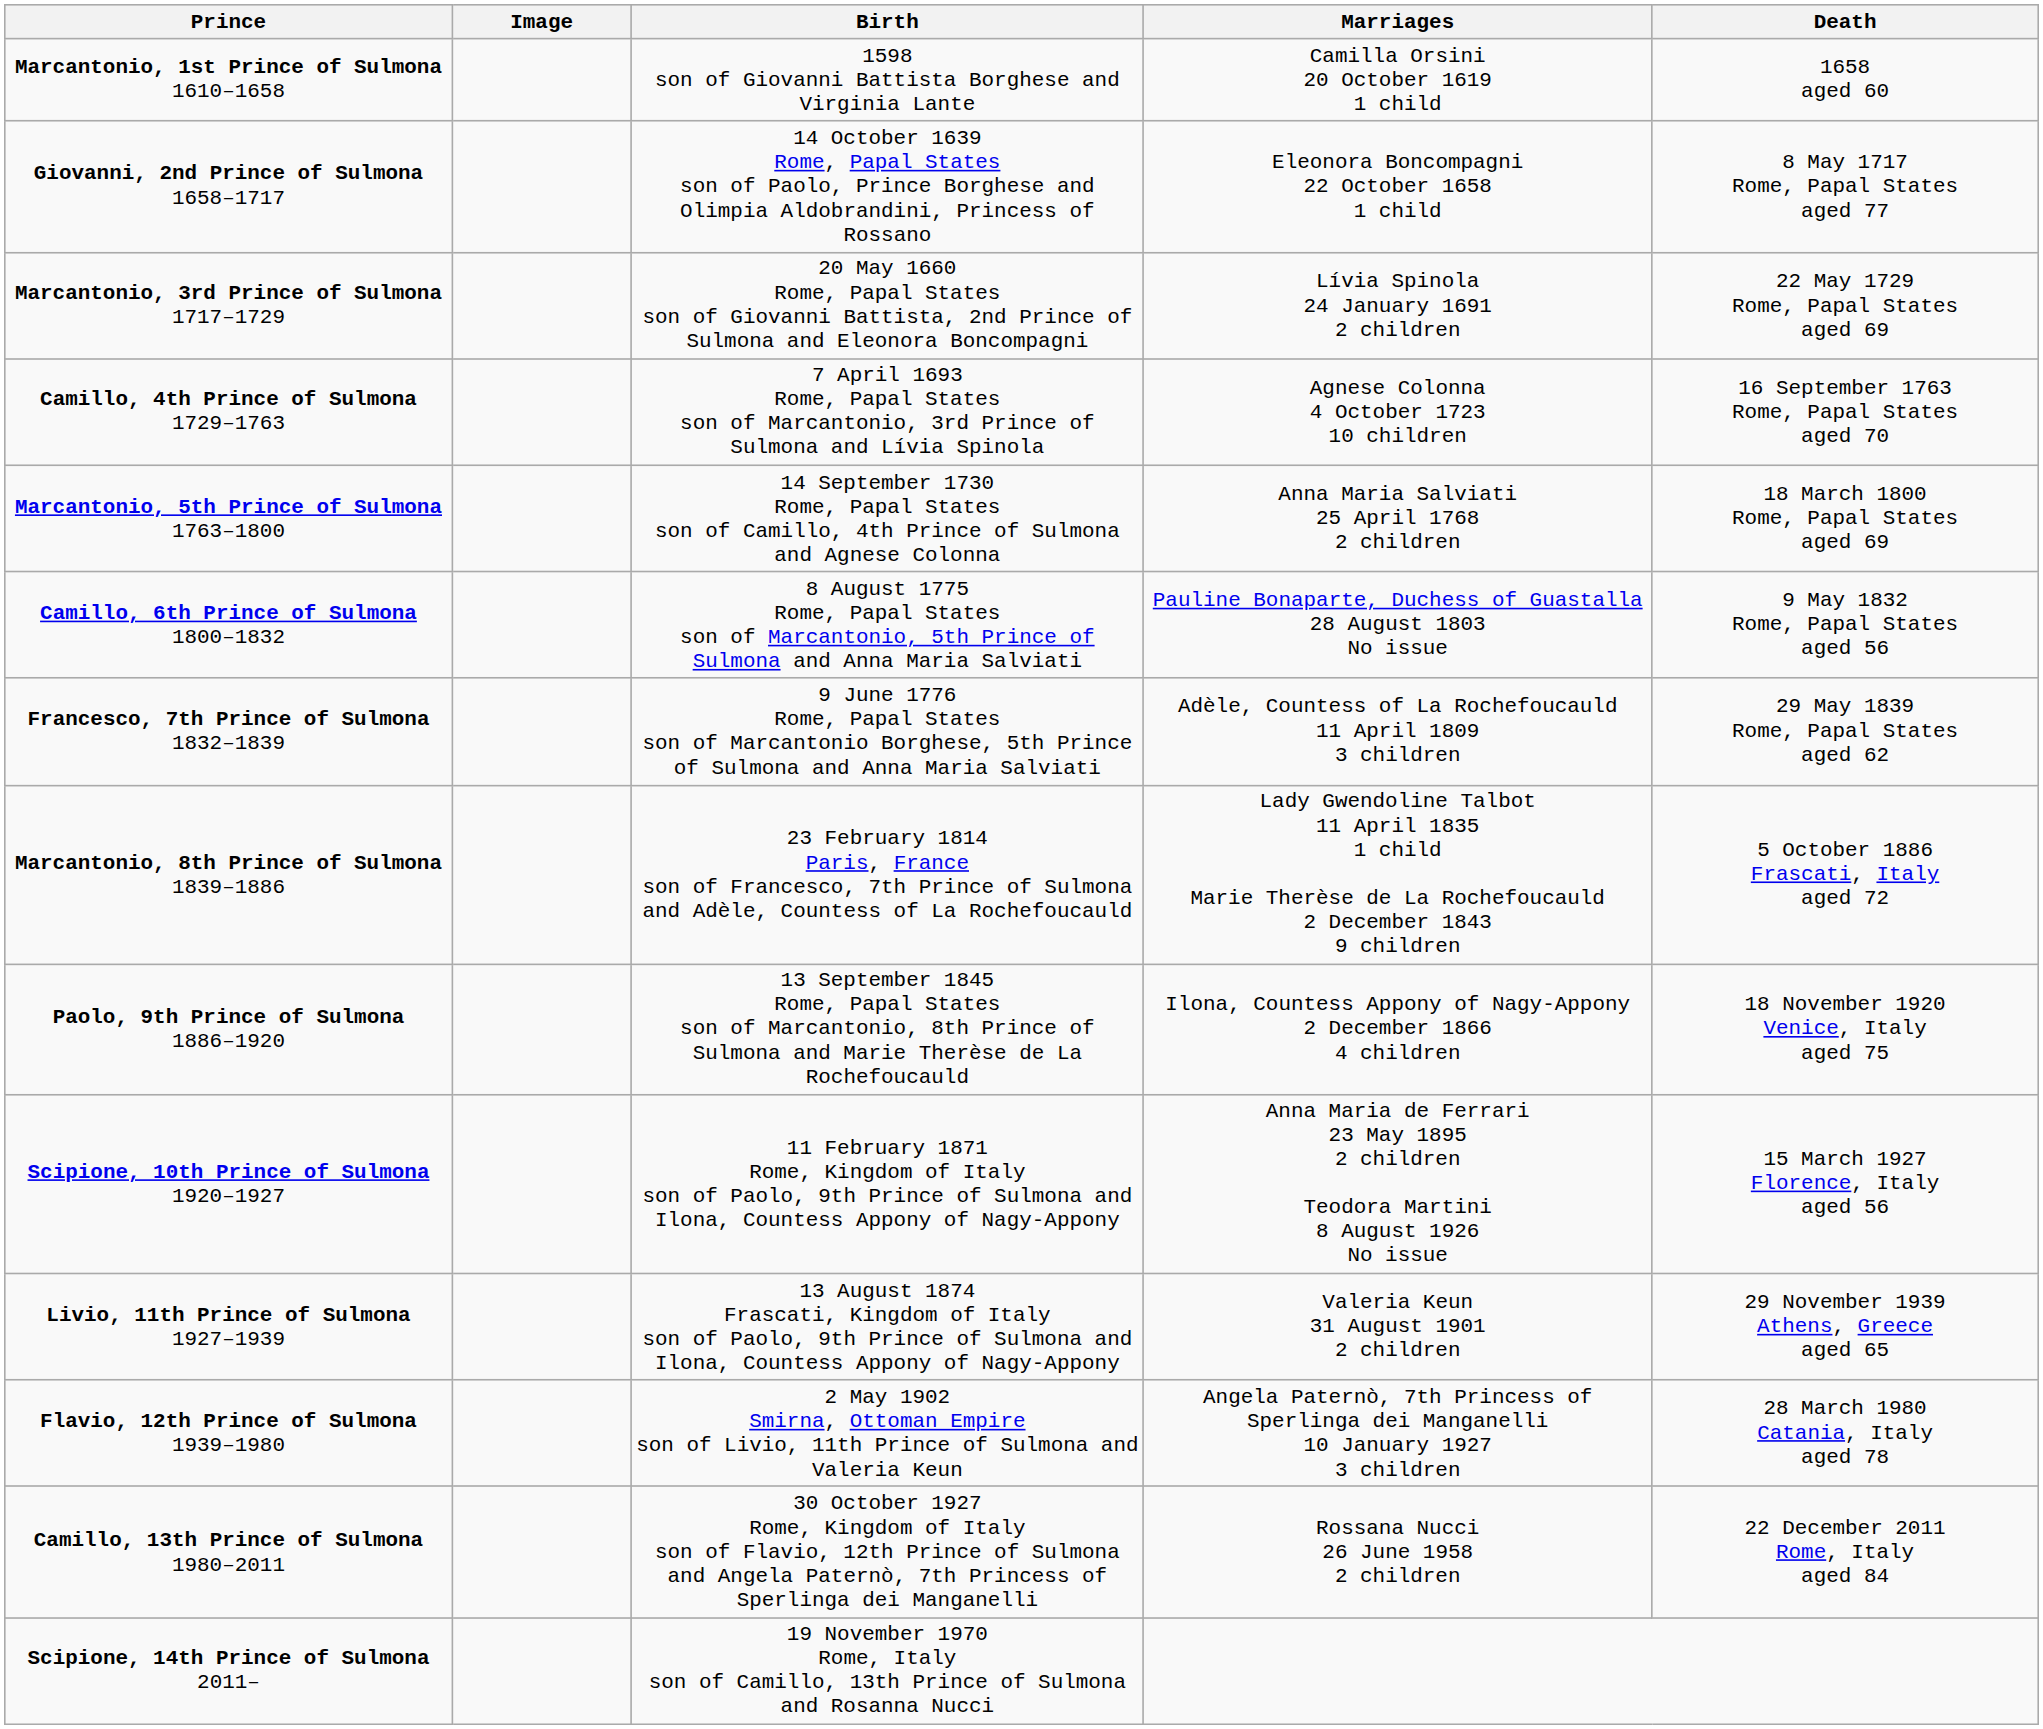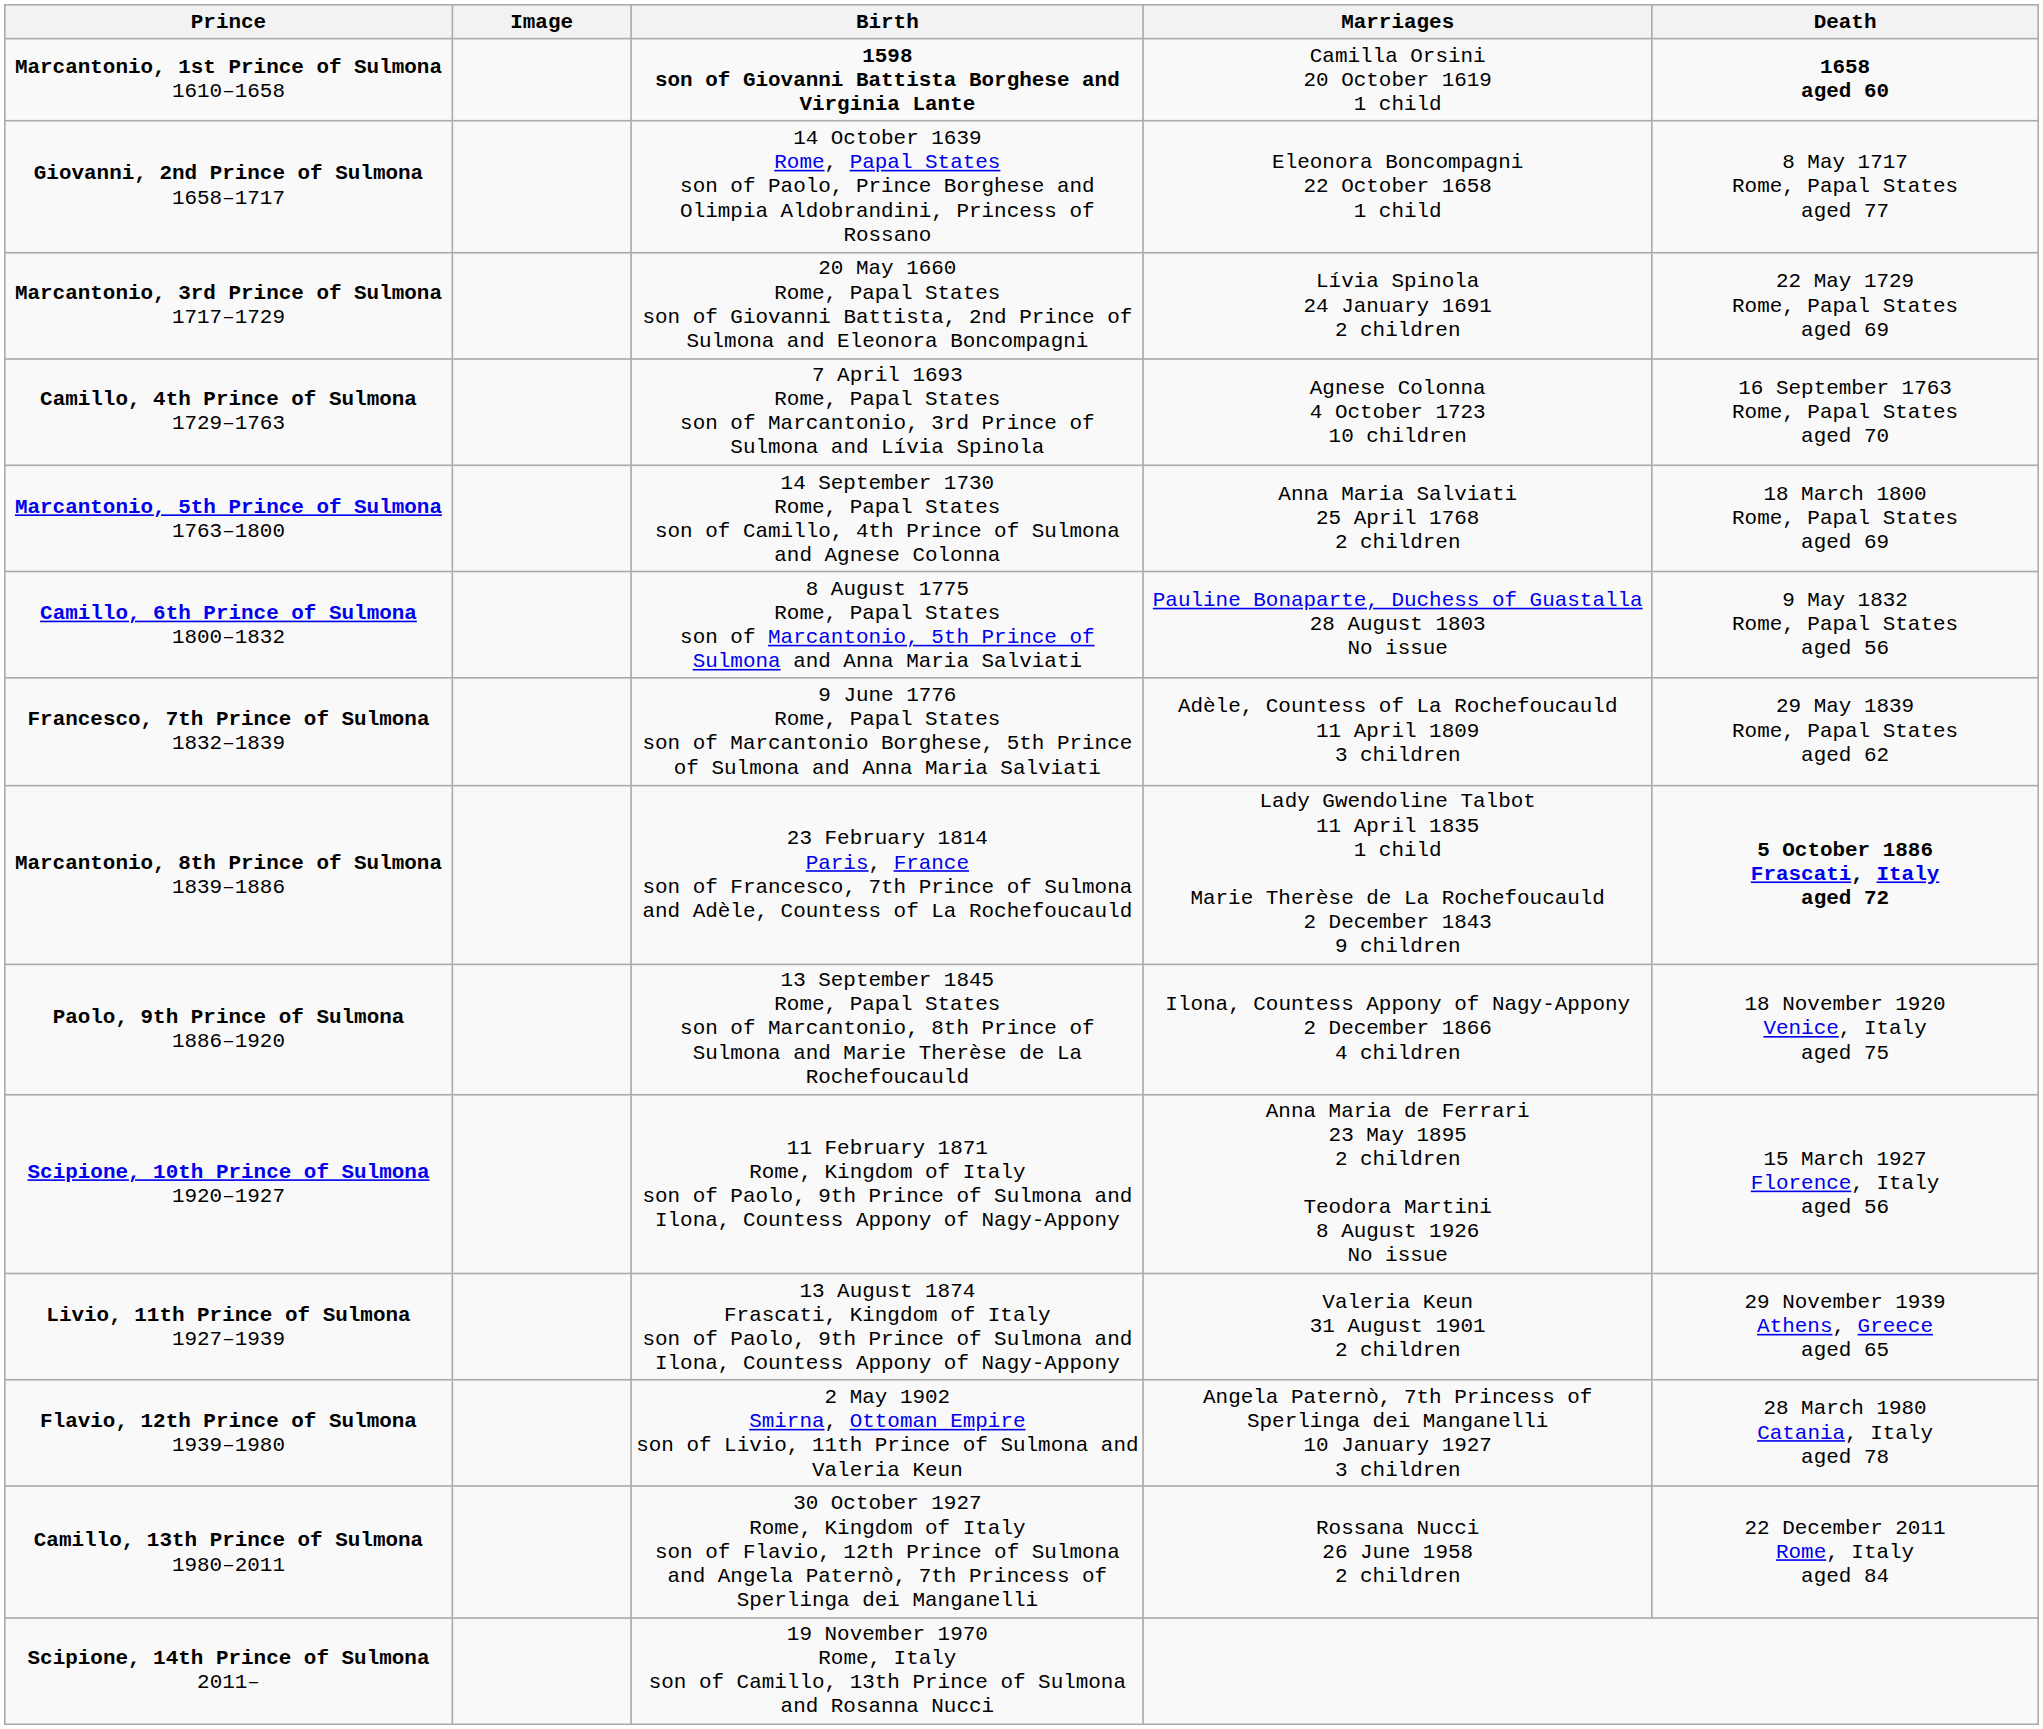(887, 80) normal -> (887, 80) bold
(1845, 80) normal -> (1845, 80) bold
(1845, 874) normal -> (1845, 874) bold
